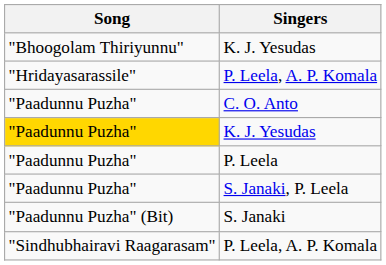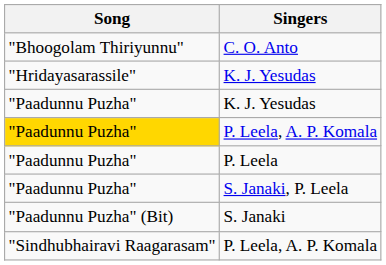(270, 47) K. J. Yesudas -> (261, 47) C. O. Anto
(300, 75) P. Leela, A. P. Komala -> (270, 75) K. J. Yesudas
(261, 103) C. O. Anto -> (270, 103) K. J. Yesudas
(270, 132) K. J. Yesudas -> (300, 132) P. Leela, A. P. Komala
